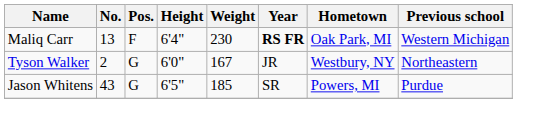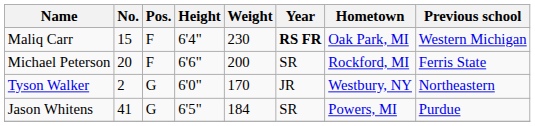(107, 39) 13 -> (125, 39) 15
+ row: (59, 62)
(221, 62) 167 -> (239, 86) 170
(107, 86) 43 -> (125, 109) 41
(221, 86) 185 -> (239, 109) 184
